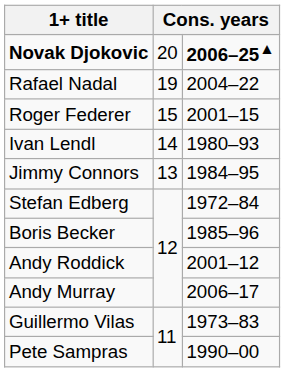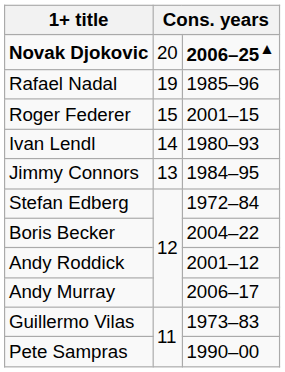(223, 84) 2004–22 -> (223, 84) 1985–96
(223, 232) 1985–96 -> (223, 232) 2004–22
